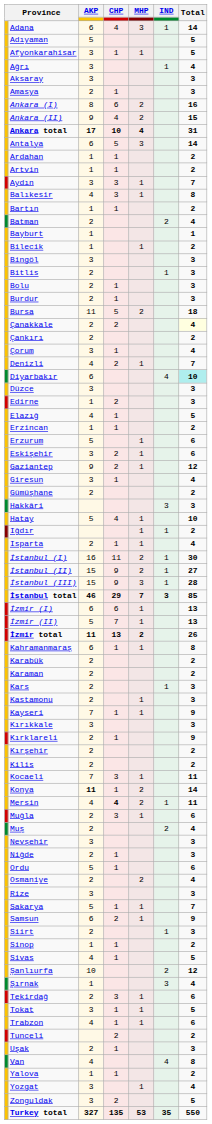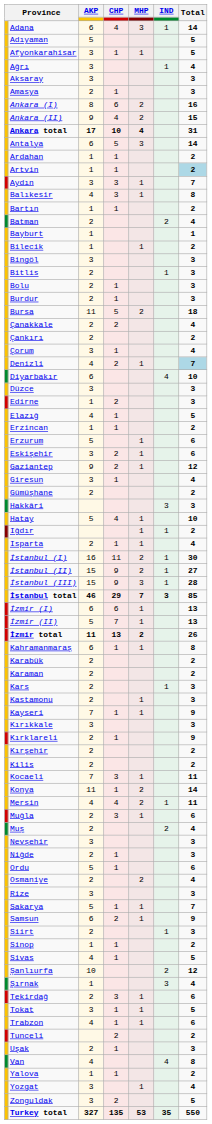(193, 170) no background -> (193, 170) lightblue background
(193, 325) lightyellow background -> (193, 325) no background
(193, 363) no background -> (193, 363) lightblue background
(193, 376) paleturquoise background -> (193, 376) no background
(91, 790) bold -> (91, 790) normal
(116, 803) bold -> (116, 803) normal
